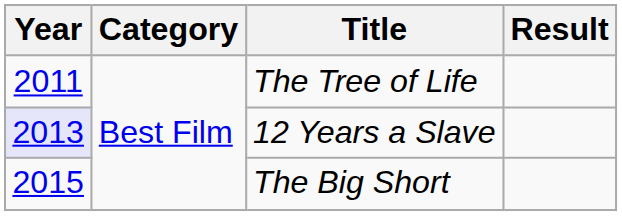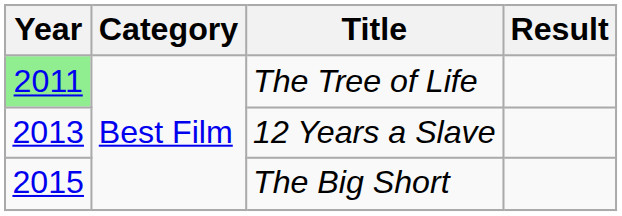(48, 81) no background -> (48, 81) lightgreen background
(48, 132) lavender background -> (48, 132) no background
